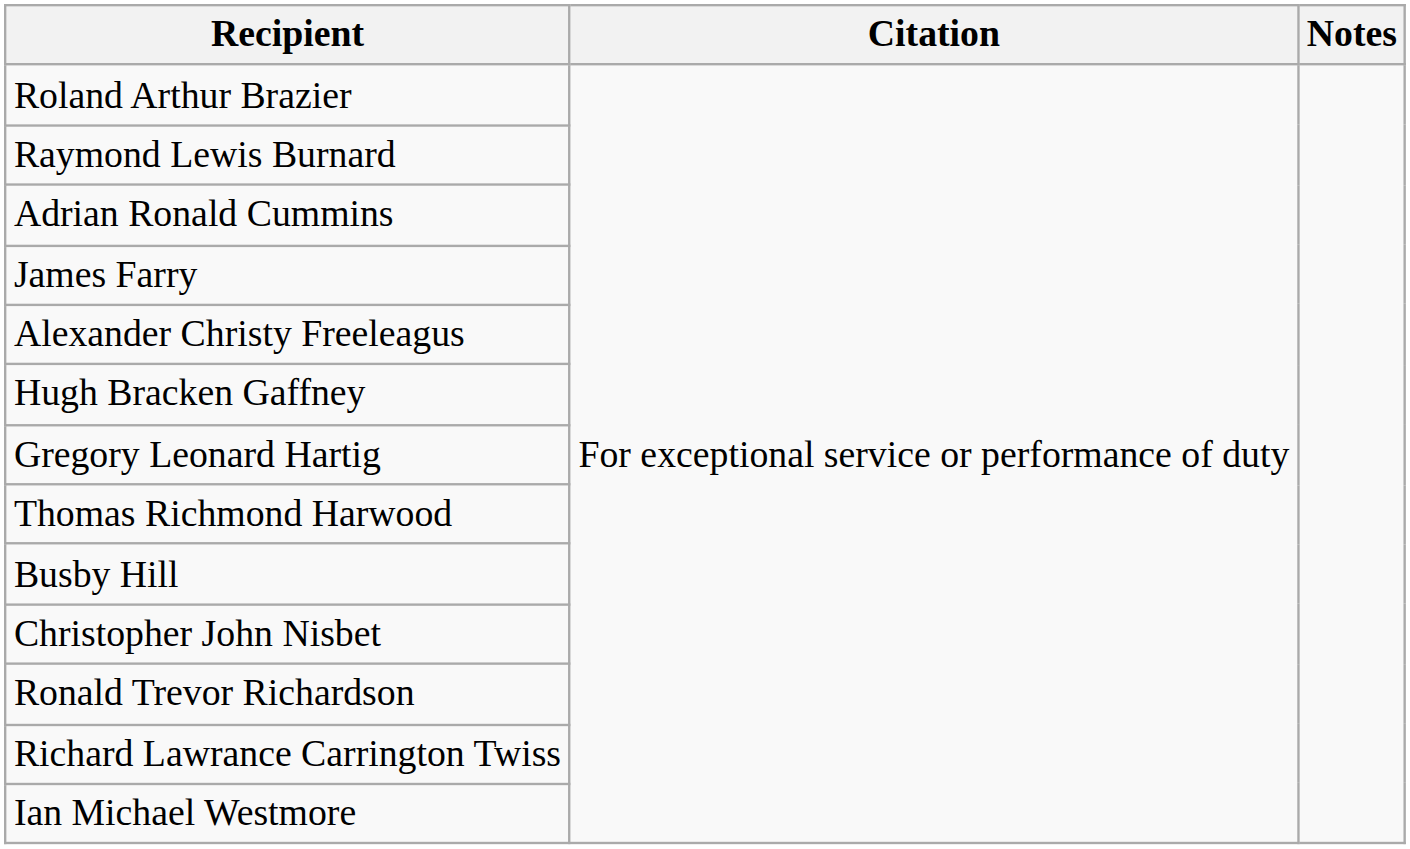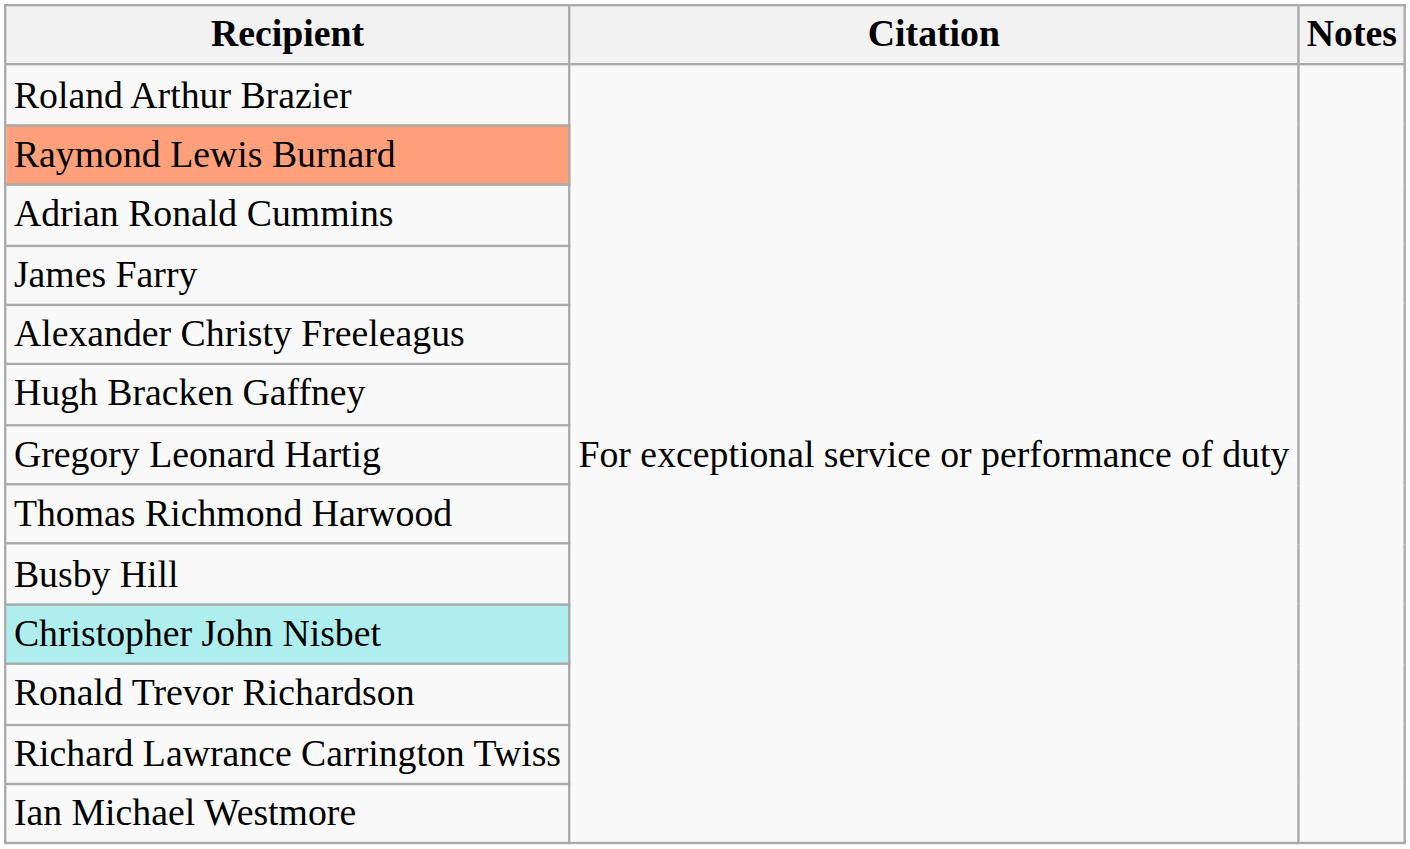(205, 154) no background -> (205, 154) lightsalmon background
(197, 633) no background -> (197, 633) paleturquoise background
